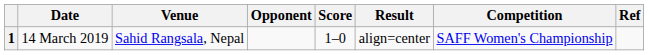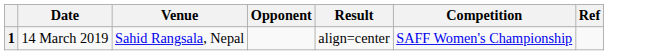- column: (335, 15)
